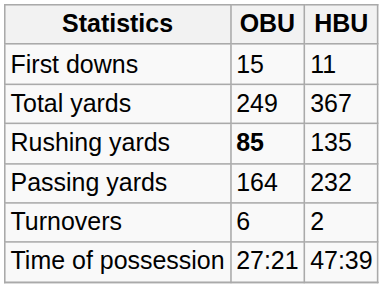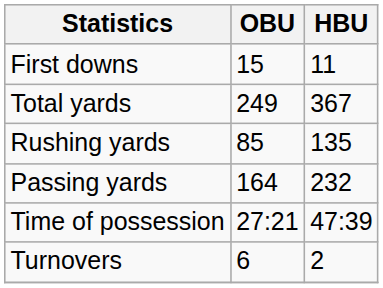(250, 143) bold -> (250, 143) normal
rows swapped: (66, 222) <-> (118, 261)
